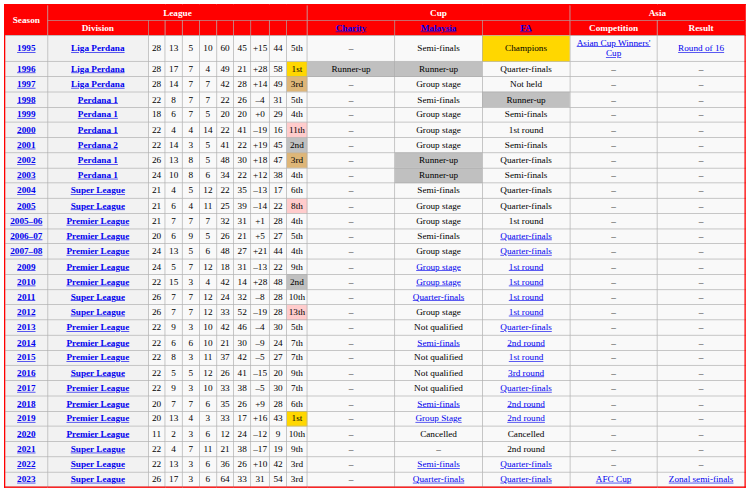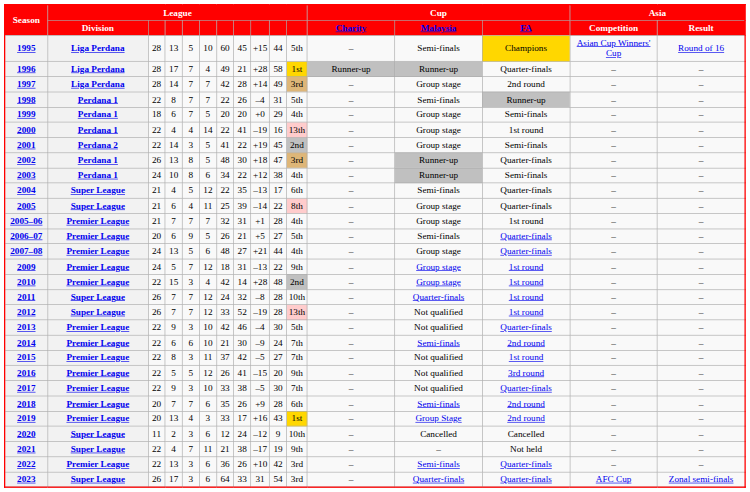(526, 84) Not held -> (526, 84) 2nd round
(297, 130) 11th -> (297, 130) 13th
(439, 312) Group stage -> (439, 312) Not qualified
(98, 373) Super League -> (98, 373) Premier League
(98, 434) Premier League -> (98, 434) Super League
(526, 449) 2nd round -> (526, 449) Not held
(98, 464) Super League -> (98, 464) Premier League
